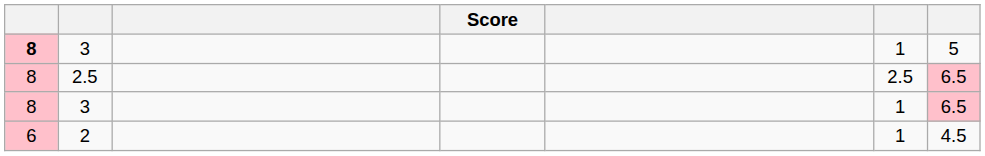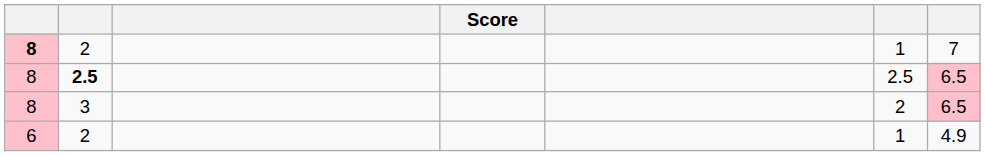(85, 49) 3 -> (85, 49) 2
(954, 49) 5 -> (954, 49) 7
(85, 78) normal -> (85, 78) bold
(900, 107) 1 -> (900, 107) 2
(954, 136) 4.5 -> (954, 136) 4.9
